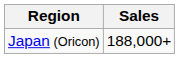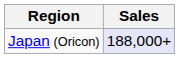(139, 41) no background -> (139, 41) lavender background
